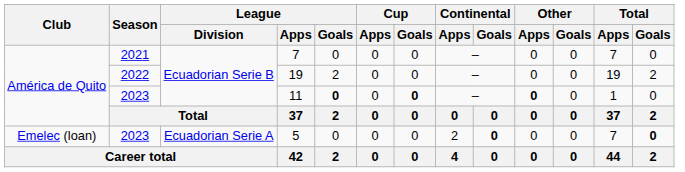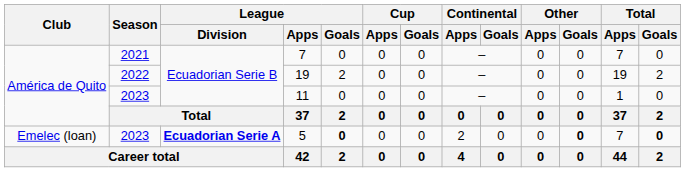(335, 95) bold -> (342, 95) normal
(415, 95) bold -> (421, 95) normal
(534, 95) bold -> (540, 95) normal
(219, 136) normal -> (222, 136) bold
(335, 136) normal -> (342, 136) bold
(494, 136) bold -> (501, 136) normal
(574, 136) normal -> (580, 136) bold
